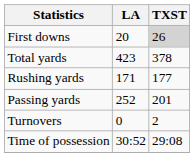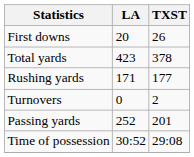(159, 36) lightgrey background -> (159, 36) no background
rows swapped: (44, 99) <-> (35, 120)
